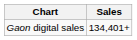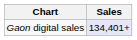(109, 27) no background -> (109, 27) lavender background
